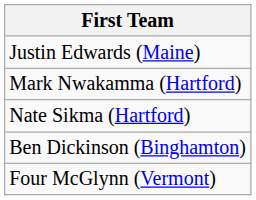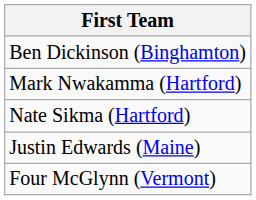(105, 52) Justin Edwards (Maine) -> (128, 52) Ben Dickinson (Binghamton)
(128, 147) Ben Dickinson (Binghamton) -> (105, 147) Justin Edwards (Maine)
